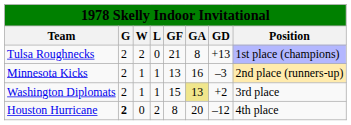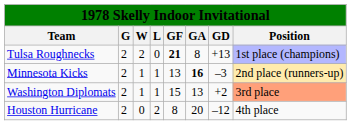(175, 54) normal -> (175, 54) bold
(197, 73) normal -> (197, 73) bold
(197, 91) khaki background -> (197, 91) no background
(257, 91) no background -> (257, 91) lightsalmon background
(124, 110) bold -> (124, 110) normal
